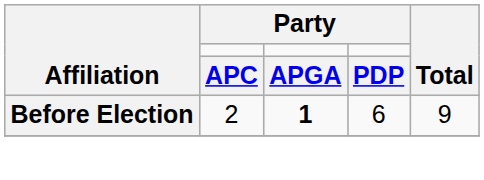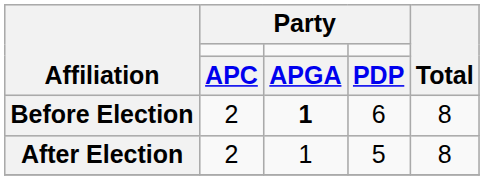(445, 114) 9 -> (445, 114) 8
+ row: (102, 154)
